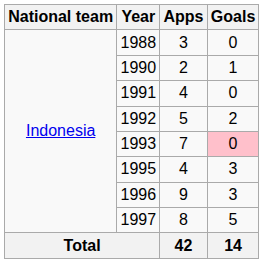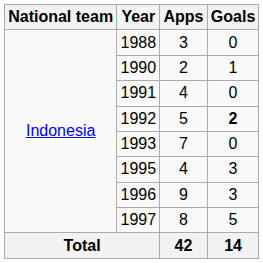(233, 118) normal -> (233, 118) bold
(233, 144) pink background -> (233, 144) no background
